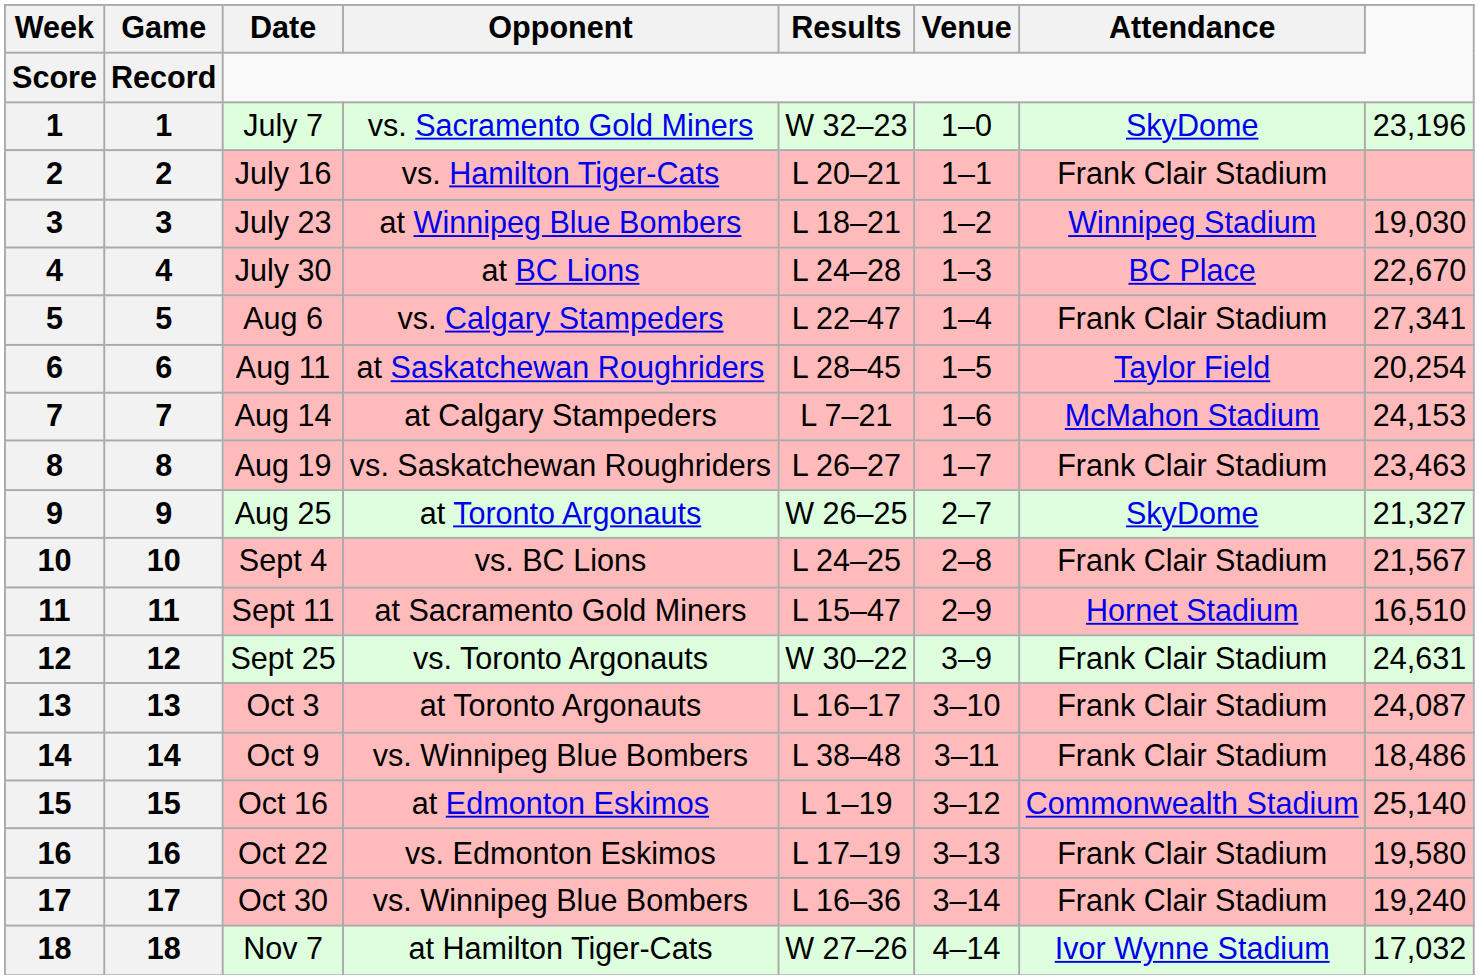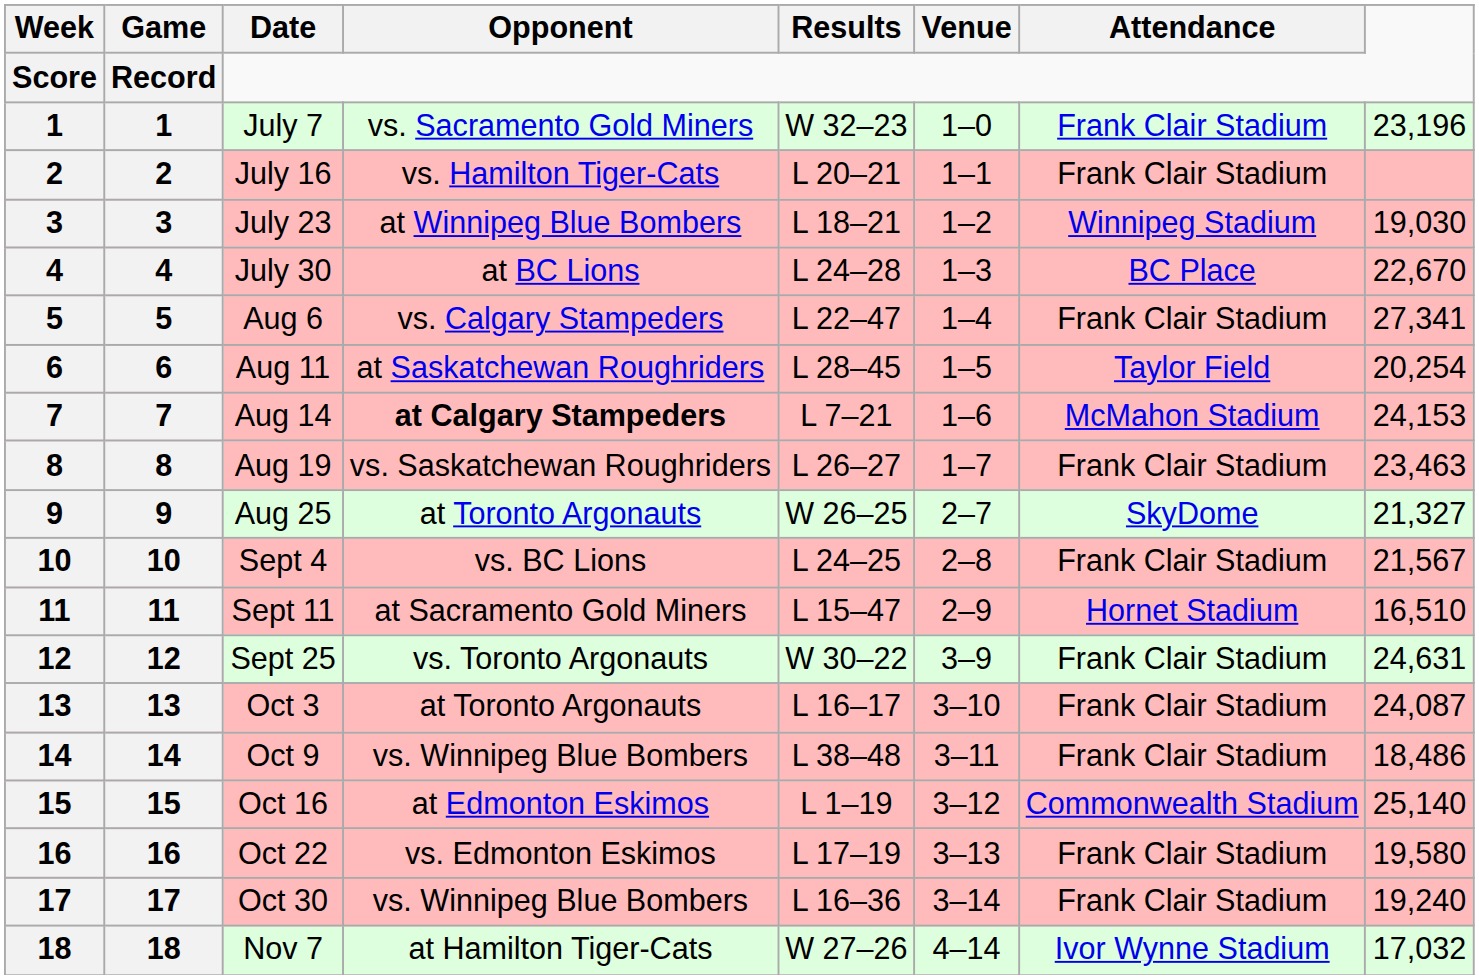(1192, 125) SkyDome -> (1192, 125) Frank Clair Stadium
(560, 416) normal -> (560, 416) bold
